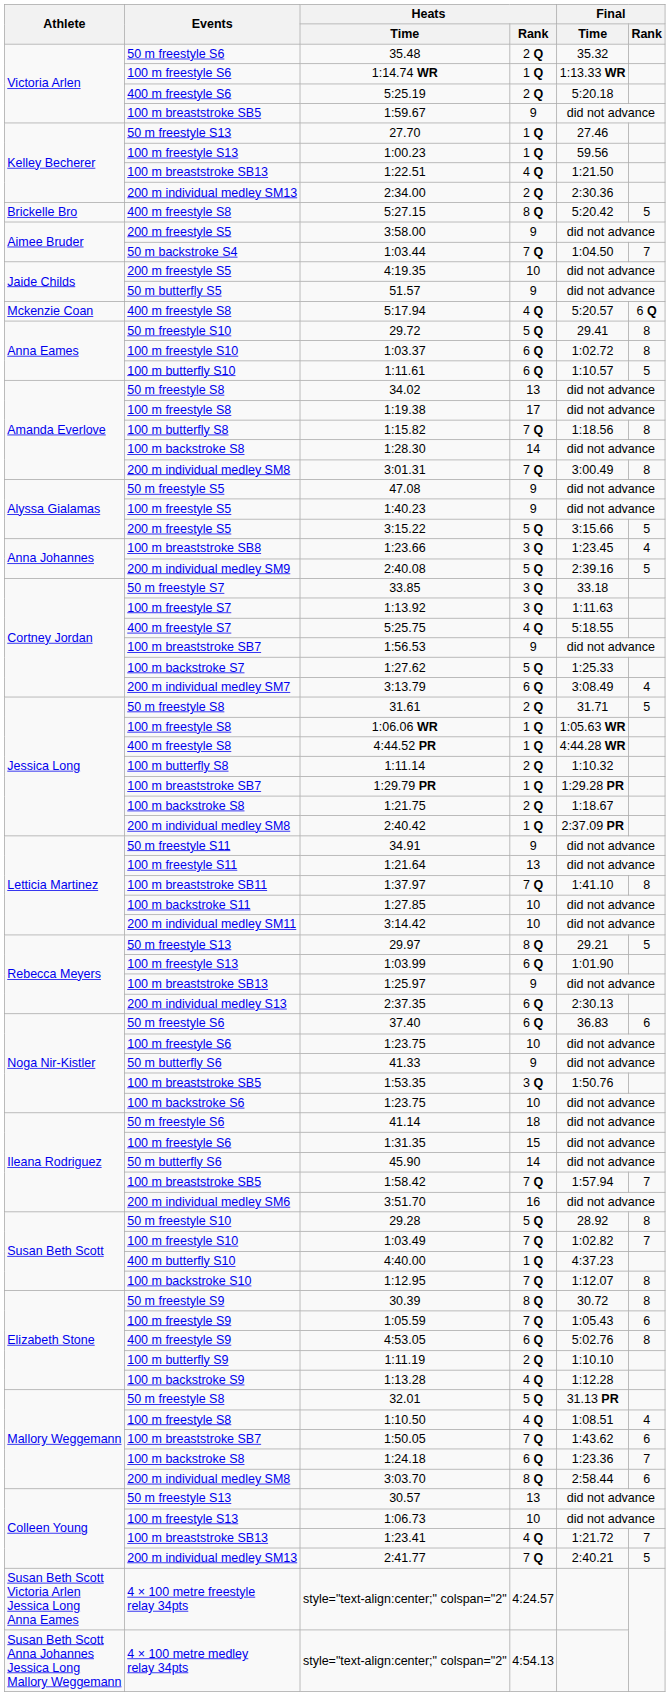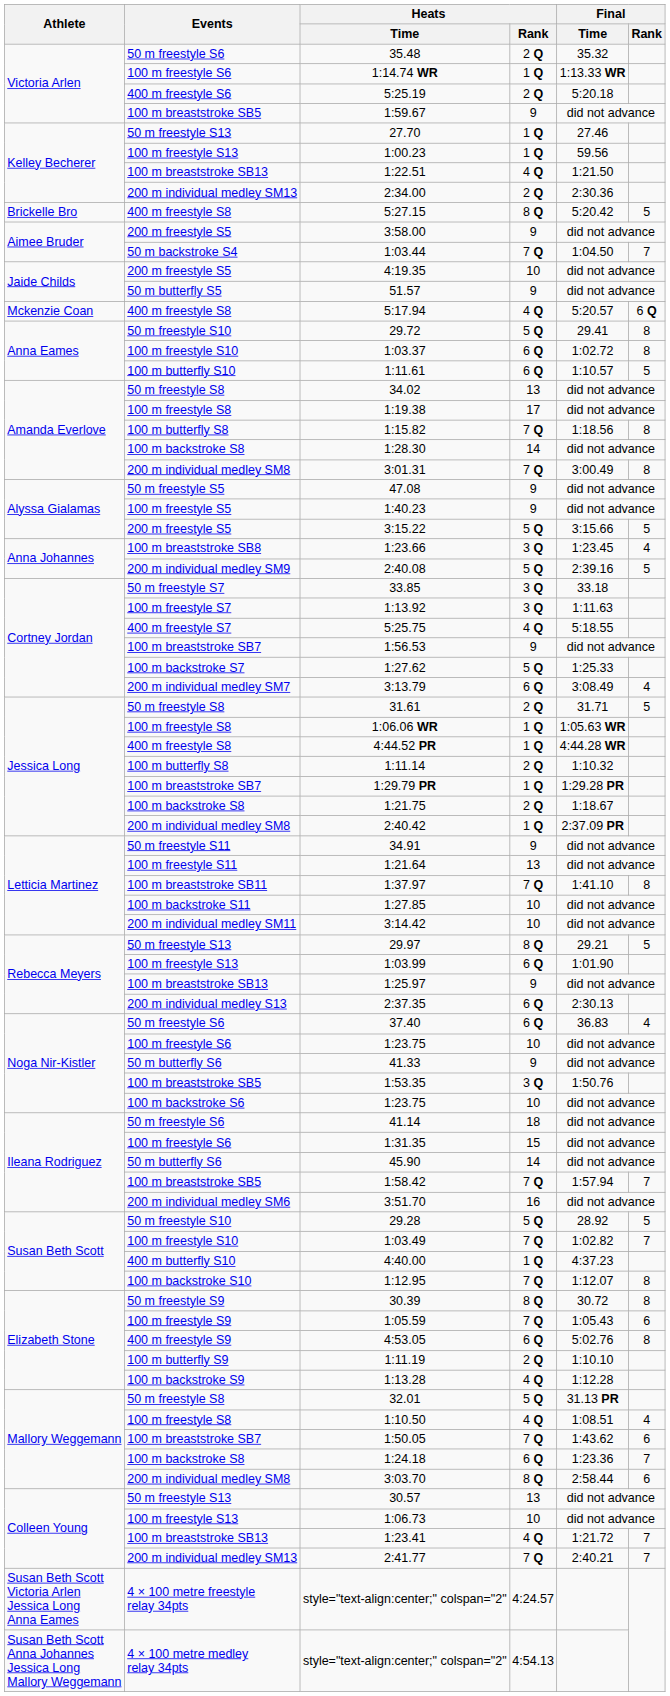(647, 1023) 6 -> (647, 1023) 4
(647, 1221) 8 -> (647, 1221) 5
(647, 1558) 5 -> (647, 1558) 7
